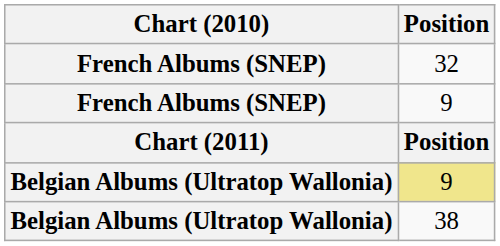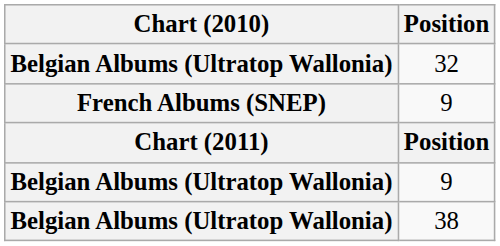(201, 63) French Albums (SNEP) -> (201, 63) Belgian Albums (Ultratop Wallonia)
(447, 181) khaki background -> (447, 181) no background
